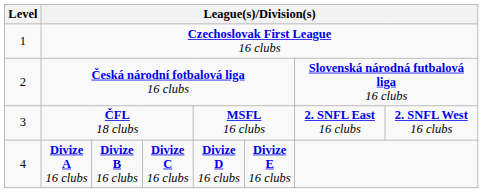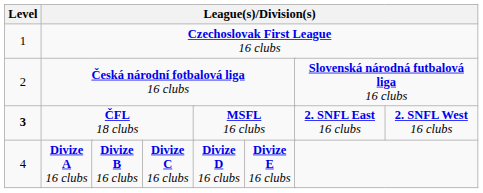(23, 122) normal -> (23, 122) bold
